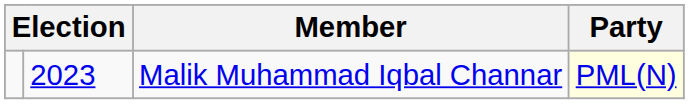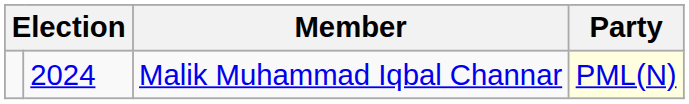(63, 74) 2023 -> (63, 74) 2024
